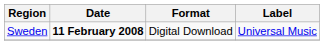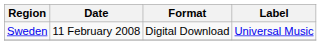(98, 31) bold -> (96, 31) normal
